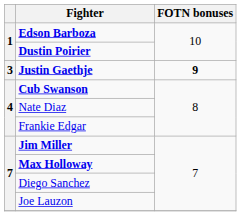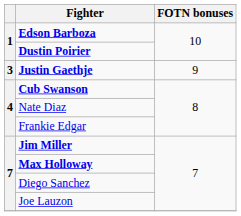(195, 70) bold -> (195, 70) normal
